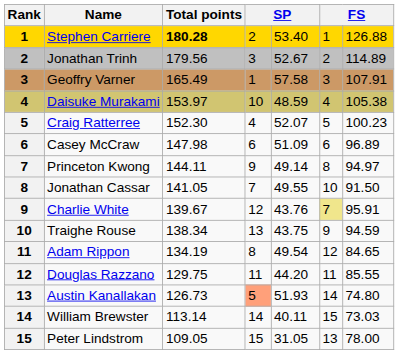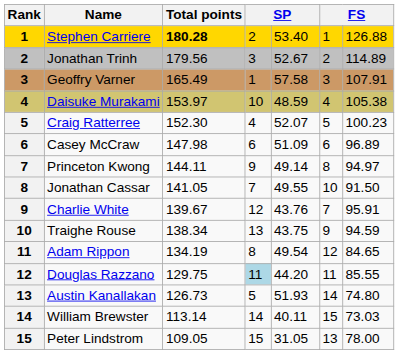(326, 209) khaki background -> (326, 209) no background
(255, 274) no background -> (255, 274) lightblue background
(252, 295) lightsalmon background -> (252, 295) no background
